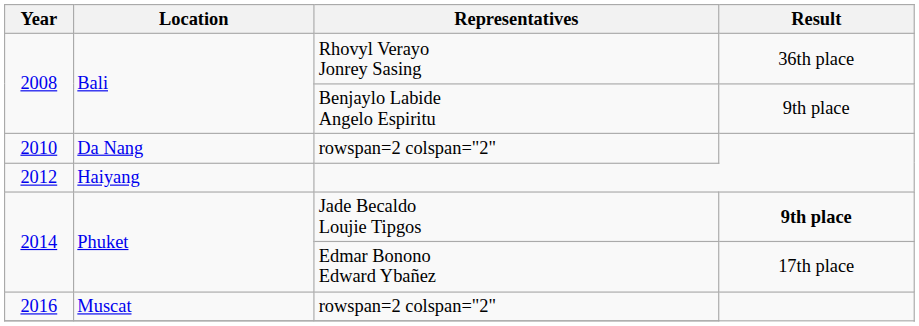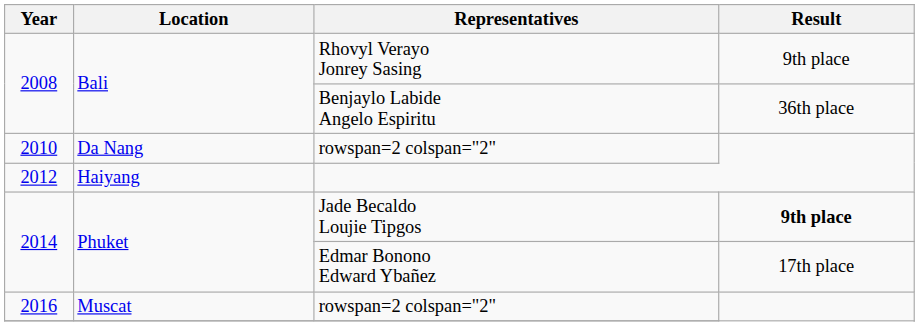(816, 58) 36th place -> (816, 58) 9th place
(816, 108) 9th place -> (816, 108) 36th place
